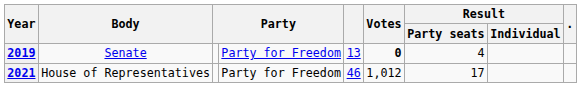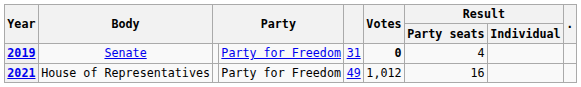(354, 53) 13 -> (354, 53) 31
(354, 73) 46 -> (354, 73) 49
(478, 73) 17 -> (478, 73) 16
